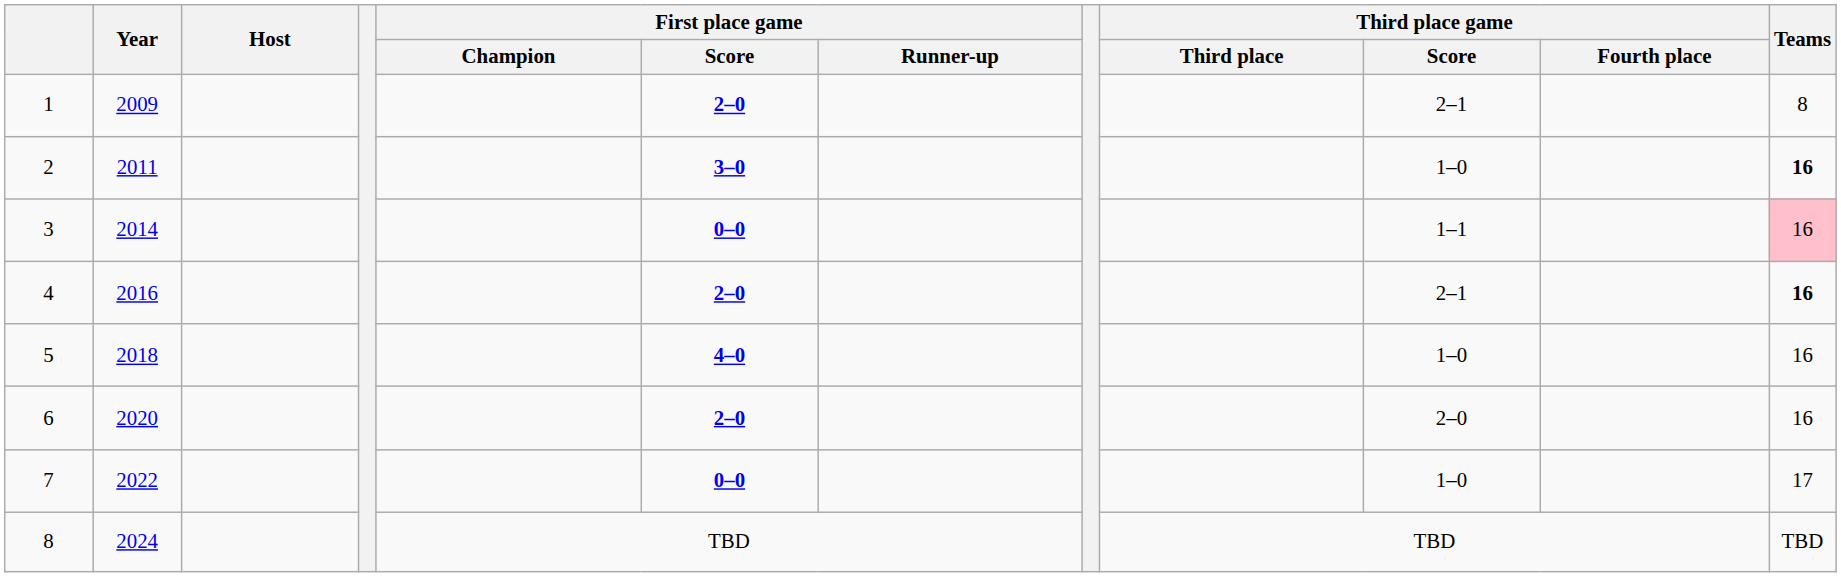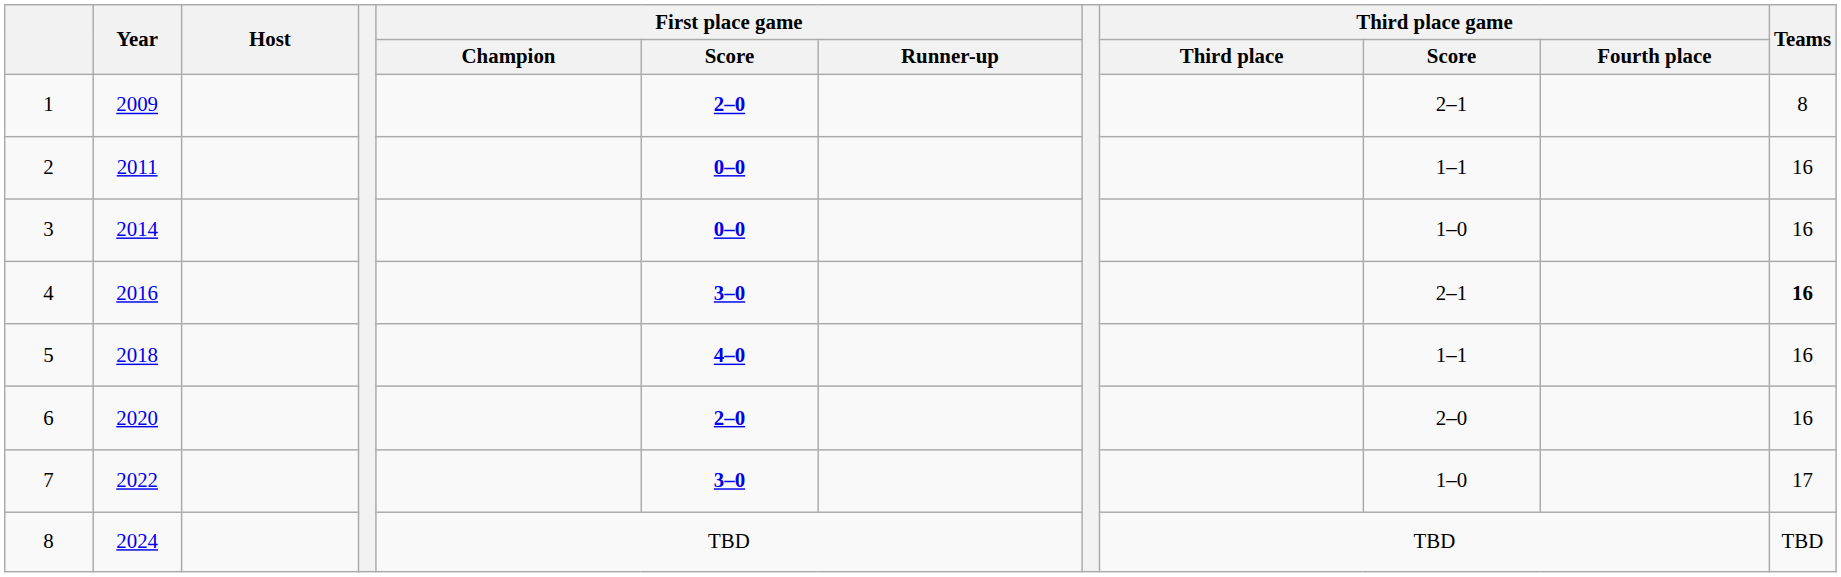(729, 167) 3–0 -> (729, 167) 0–0
(1452, 167) 1–0 -> (1452, 167) 1–1
(1802, 167) bold -> (1802, 167) normal
(1452, 230) 1–1 -> (1452, 230) 1–0
(1802, 230) pink background -> (1802, 230) no background
(729, 292) 2–0 -> (729, 292) 3–0
(1452, 355) 1–0 -> (1452, 355) 1–1
(729, 480) 0–0 -> (729, 480) 3–0
